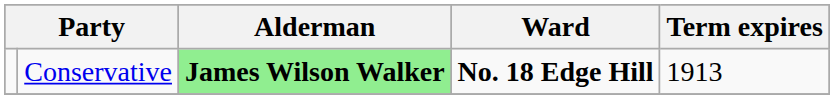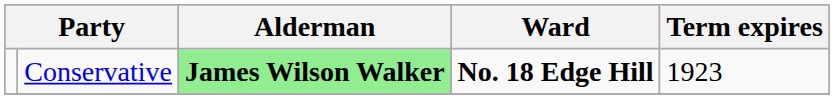(695, 71) 1913 -> (695, 71) 1923
